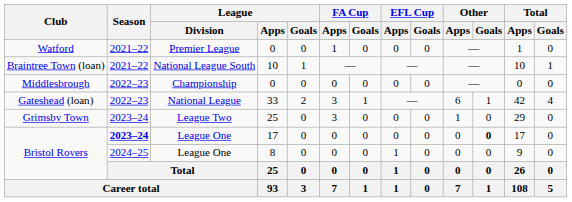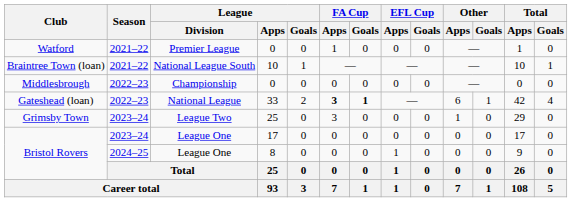(334, 100) normal -> (334, 100) bold
(365, 100) normal -> (365, 100) bold
(129, 135) bold -> (129, 135) normal
(489, 135) bold -> (489, 135) normal
